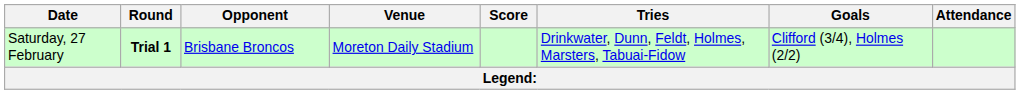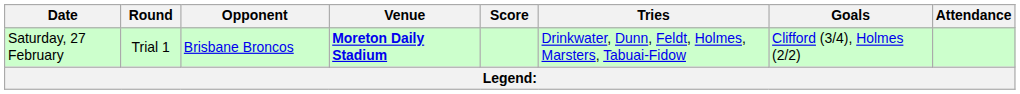(151, 47) bold -> (151, 47) normal
(403, 47) normal -> (378, 47) bold
